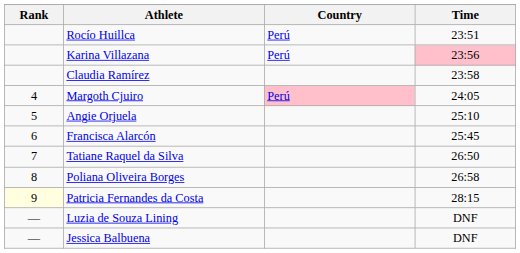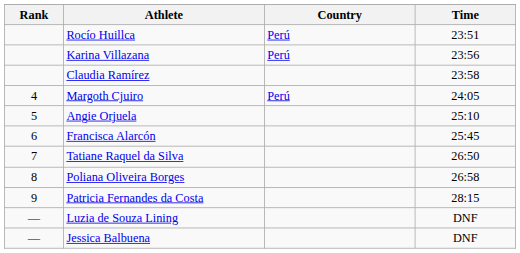(465, 55) pink background -> (465, 55) no background
(279, 96) pink background -> (279, 96) no background
(34, 197) lightyellow background -> (34, 197) no background
